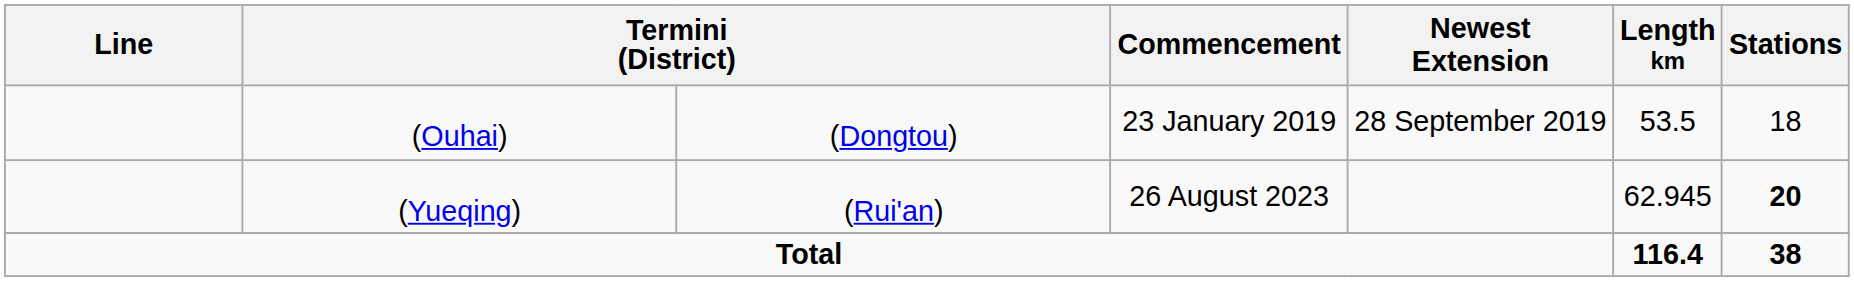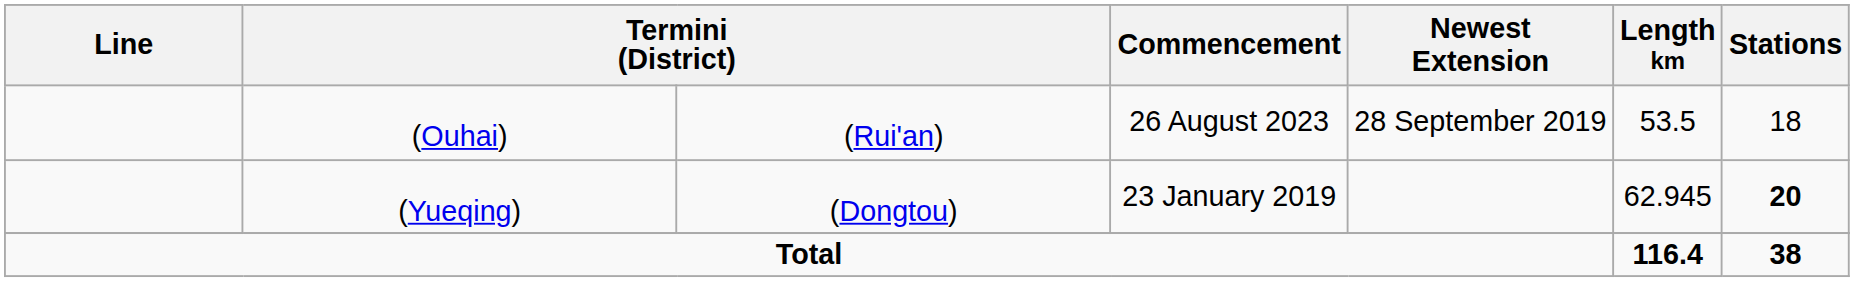(894, 137) (Dongtou) -> (894, 137) (Rui'an)
(1229, 122) 23 January 2019 -> (1229, 122) 26 August 2023
(894, 210) (Rui'an) -> (894, 210) (Dongtou)
(1229, 195) 26 August 2023 -> (1229, 195) 23 January 2019
